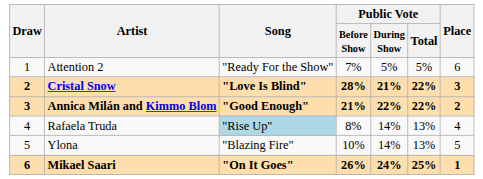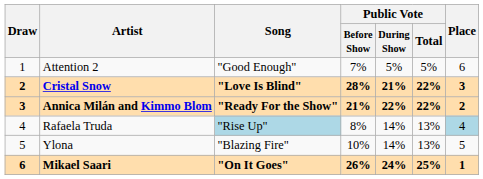(278, 67) "Ready For the Show" -> (257, 67) "Good Enough"
(266, 106) "Good Enough" -> (278, 106) "Ready For the Show"
(457, 125) no background -> (462, 125) lightblue background
